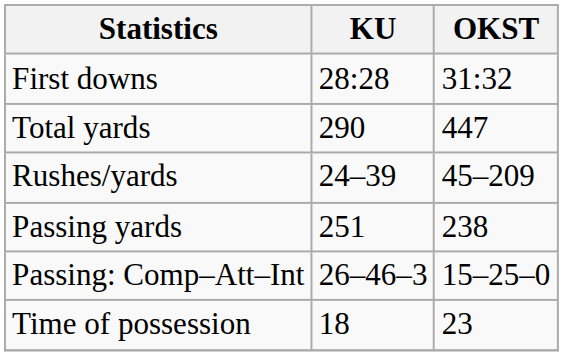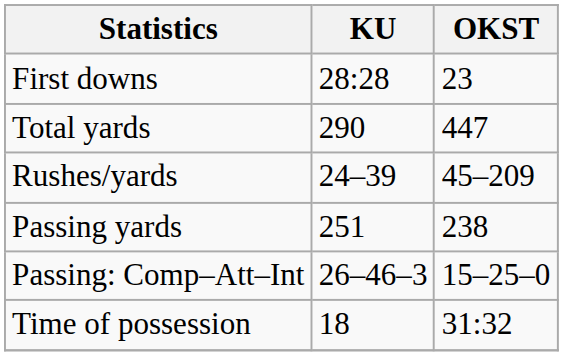(477, 78) 31:32 -> (457, 78) 23
(457, 324) 23 -> (477, 324) 31:32
